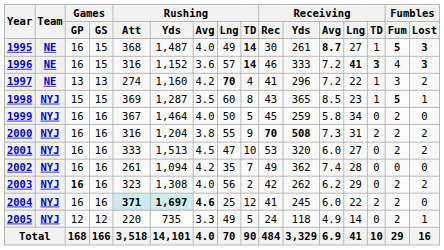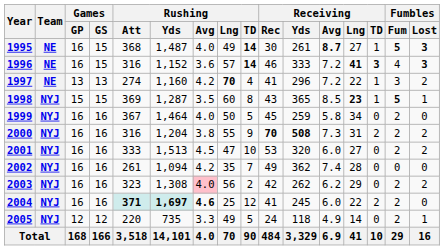(356, 99) normal -> (356, 99) bold
(77, 185) bold -> (77, 185) normal
(205, 185) no background -> (205, 185) pink background
